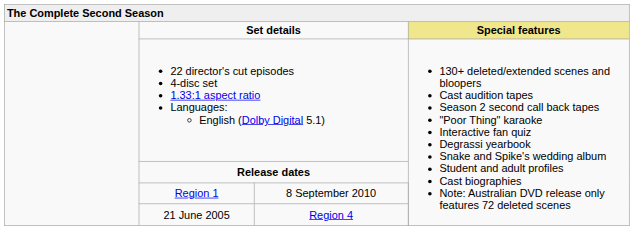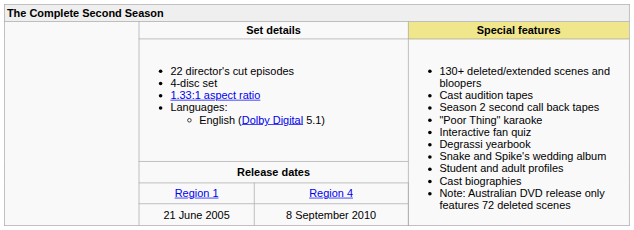(331, 194) 8 September 2010 -> (331, 194) Region 4
(331, 215) Region 4 -> (331, 215) 8 September 2010
